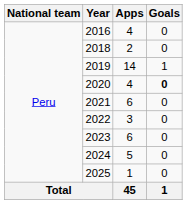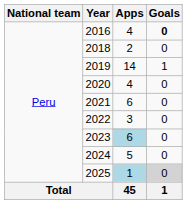(164, 31) normal -> (164, 31) bold
(164, 84) bold -> (164, 84) normal
(130, 137) no background -> (130, 137) lightblue background
(130, 173) no background -> (130, 173) lightblue background
(164, 173) no background -> (164, 173) lightgrey background
